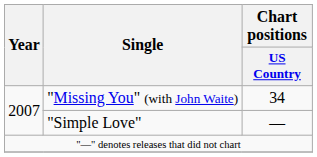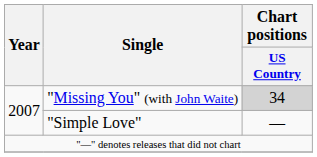(277, 97) no background -> (277, 97) lightgrey background
